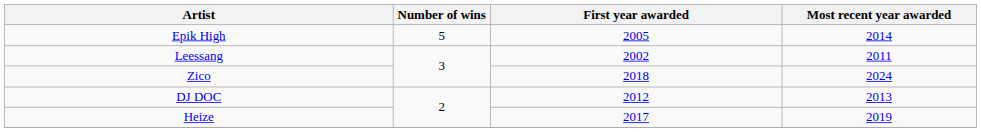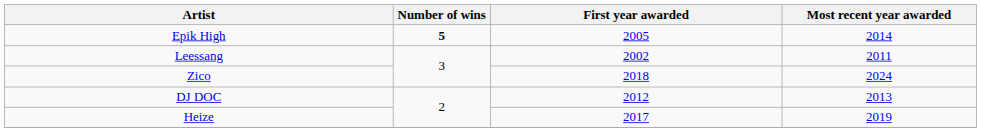(442, 35) normal -> (442, 35) bold
